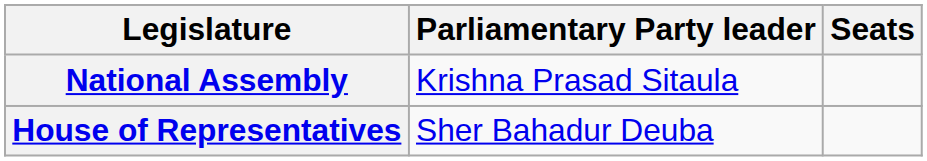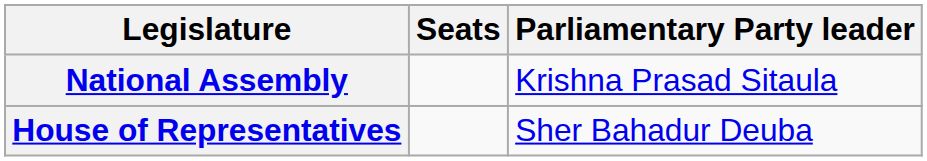columns swapped: (873, 29) <-> (616, 29)
